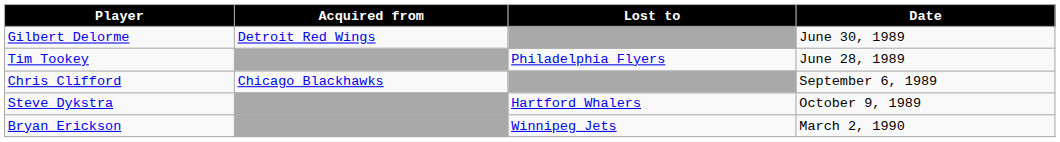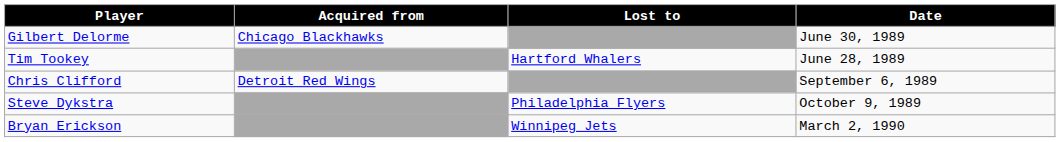(307, 38) Detroit Red Wings -> (311, 38) Chicago Blackhawks
(588, 60) Philadelphia Flyers -> (576, 60) Hartford Whalers
(311, 82) Chicago Blackhawks -> (307, 82) Detroit Red Wings
(576, 104) Hartford Whalers -> (588, 104) Philadelphia Flyers
